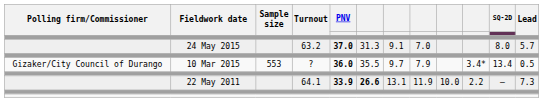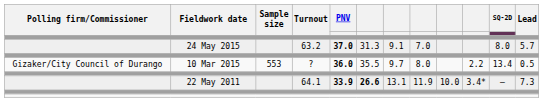(423, 65) 7.9 -> (423, 65) 8.0
(476, 65) 3.4* -> (476, 65) 2.2
(476, 83) 2.2 -> (476, 83) 3.4*
